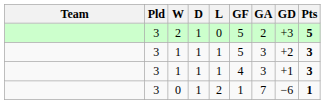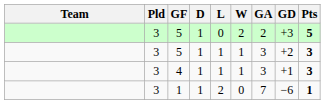columns swapped: (178, 14) <-> (240, 14)
